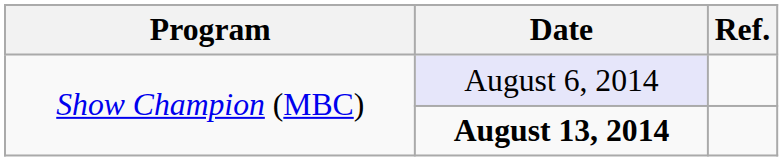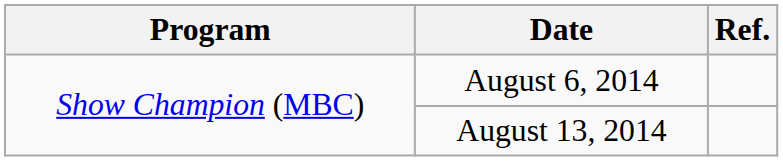(561, 79) lavender background -> (561, 79) no background
(561, 130) bold -> (561, 130) normal
